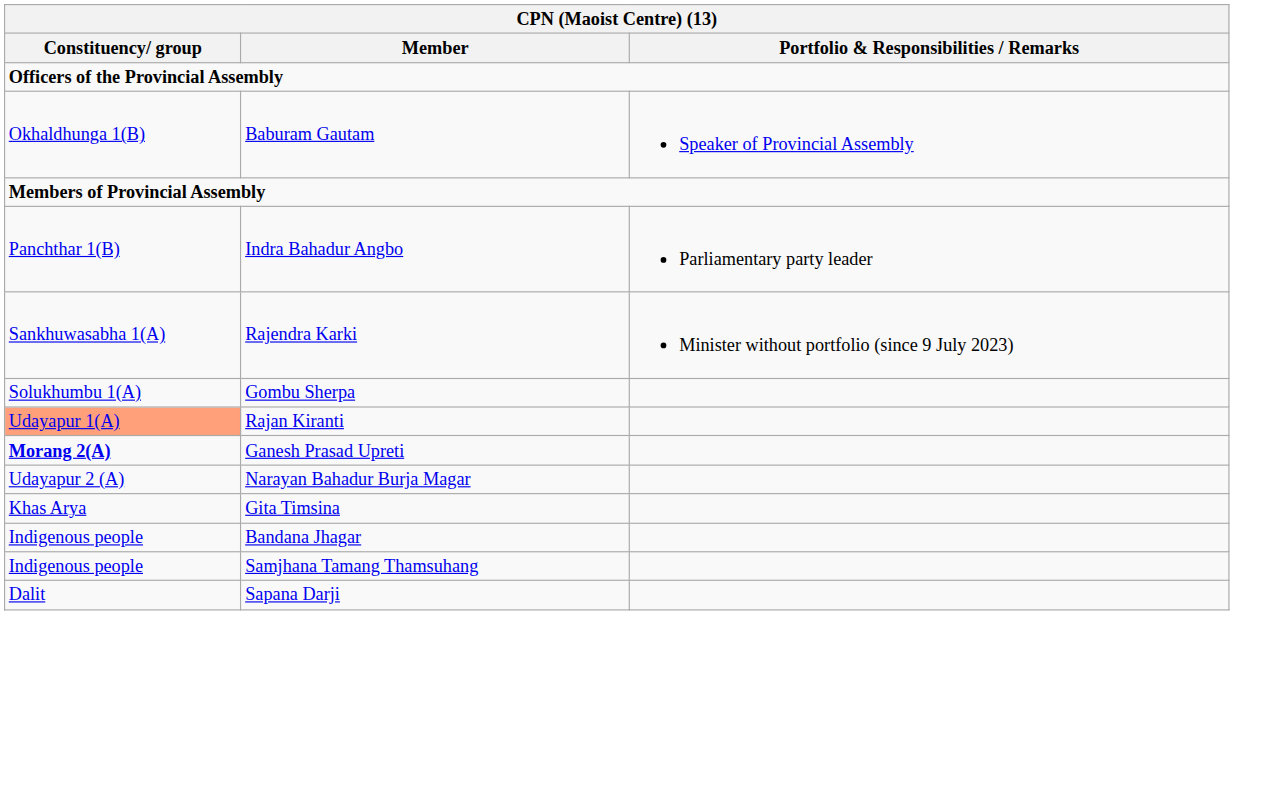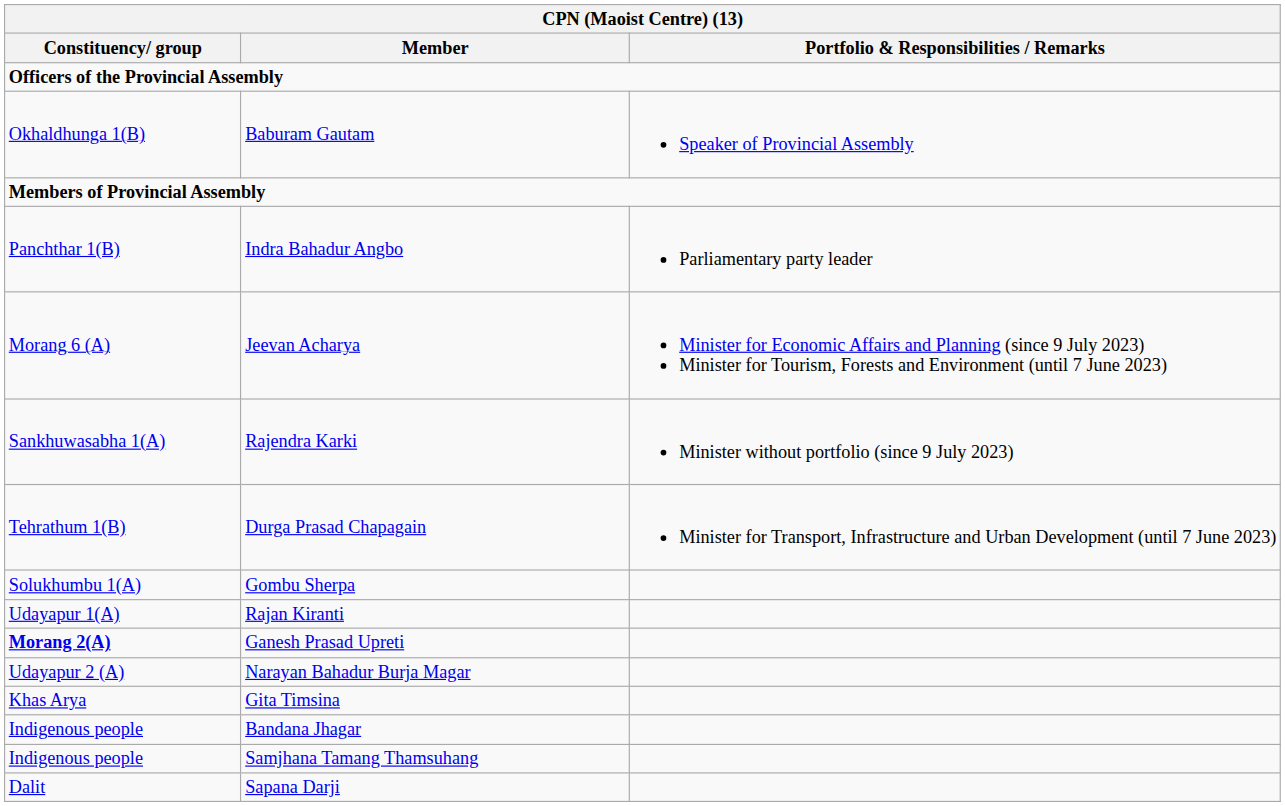+ row: (303, 345)
+ row: (336, 527)
(64, 421) lightsalmon background -> (64, 613) no background
